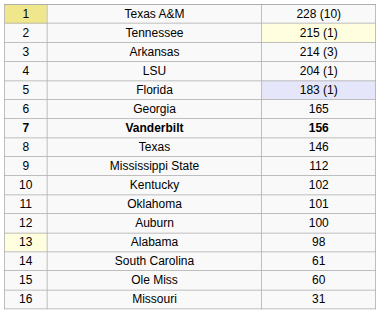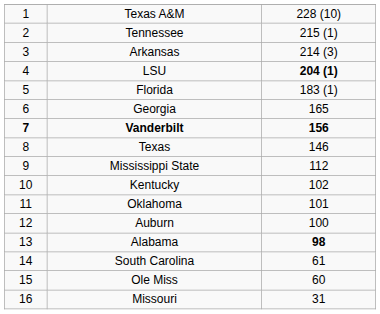(26, 14) khaki background -> (26, 14) no background
(319, 33) lightyellow background -> (319, 33) no background
(319, 71) normal -> (319, 71) bold
(319, 90) lavender background -> (319, 90) no background
(26, 242) lightyellow background -> (26, 242) no background
(319, 242) normal -> (319, 242) bold
